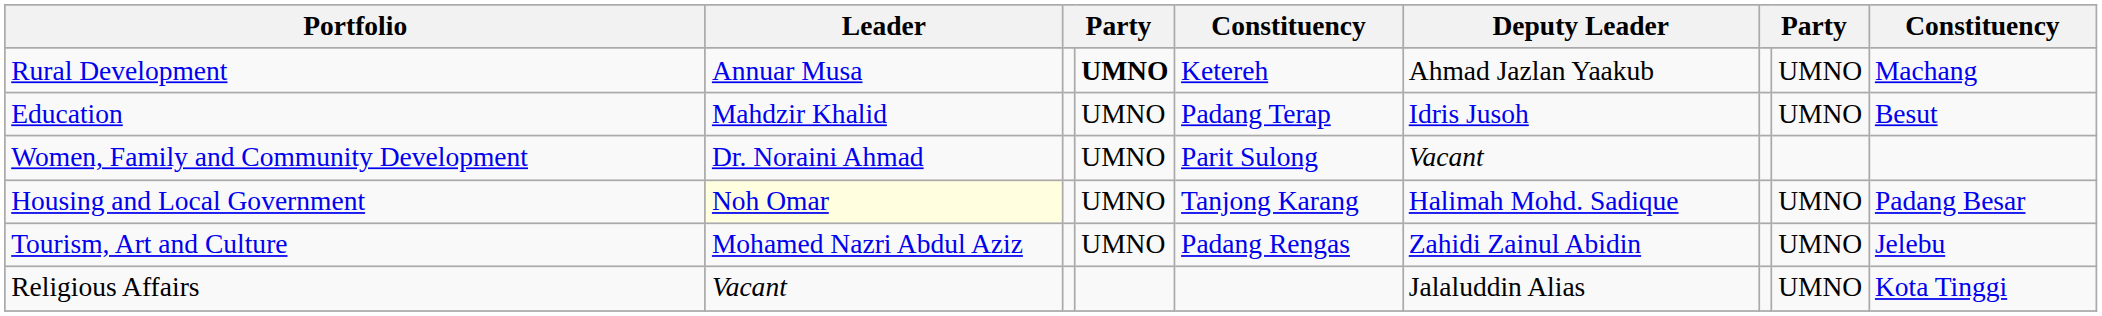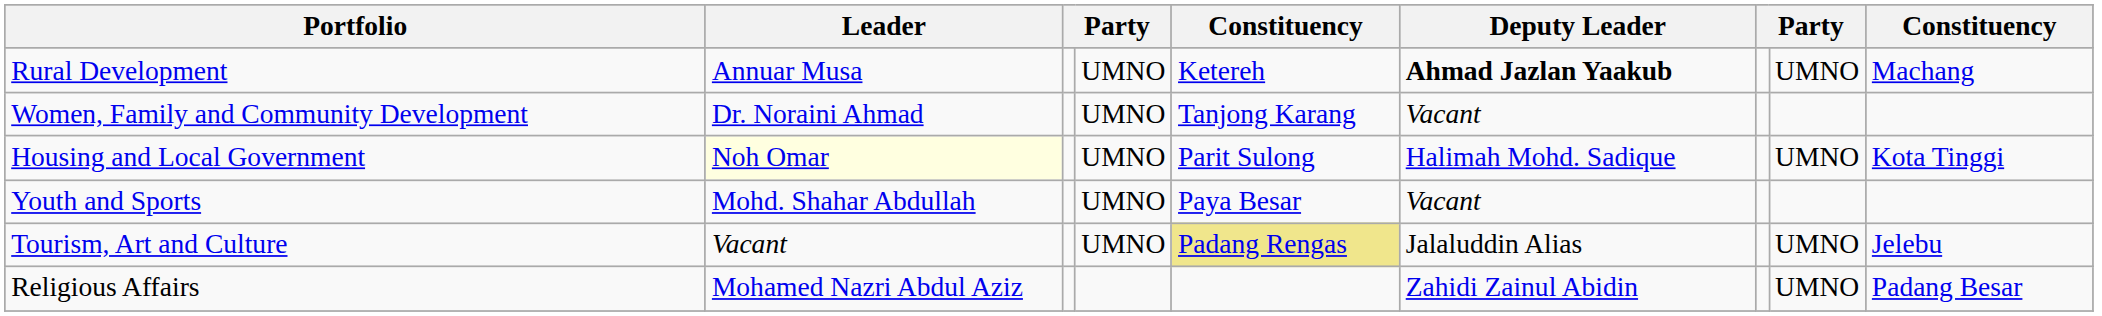(1125, 69) bold -> (1123, 69) normal
(1531, 69) normal -> (1539, 69) bold
- row: (67, 113)
(1249, 157) Parit Sulong -> (1267, 113) Tanjong Karang
(1270, 200) Tanjong Karang -> (1246, 157) Parit Sulong
(1950, 200) Padang Besar -> (1938, 157) Kota Tinggi
+ row: (106, 200)
(867, 244) Mohamed Nazri Abdul Aziz -> (749, 244) Vacant
(1266, 244) no background -> (1262, 244) khaki background
(1525, 244) Zahidi Zainul Abidin -> (1494, 244) Jalaluddin Alias
(749, 288) Vacant -> (867, 288) Mohamed Nazri Abdul Aziz
(1497, 288) Jalaluddin Alias -> (1522, 288) Zahidi Zainul Abidin
(1941, 288) Kota Tinggi -> (1947, 288) Padang Besar
